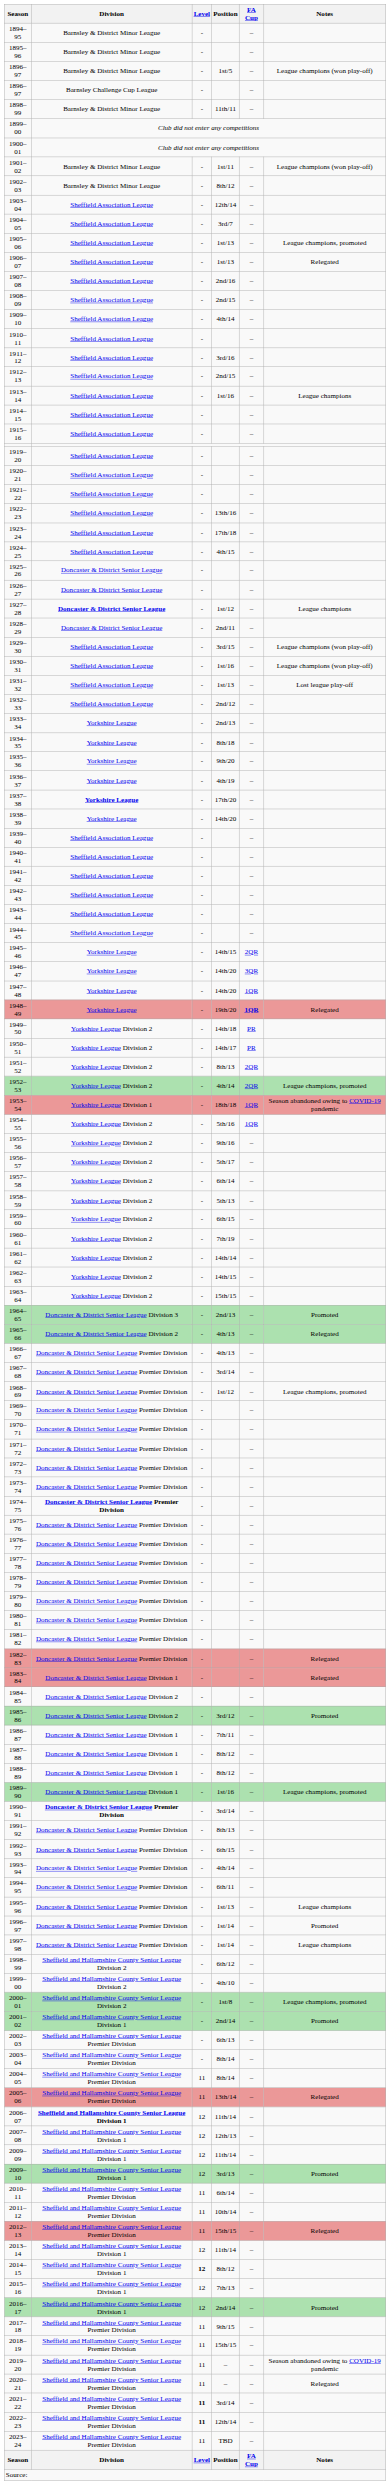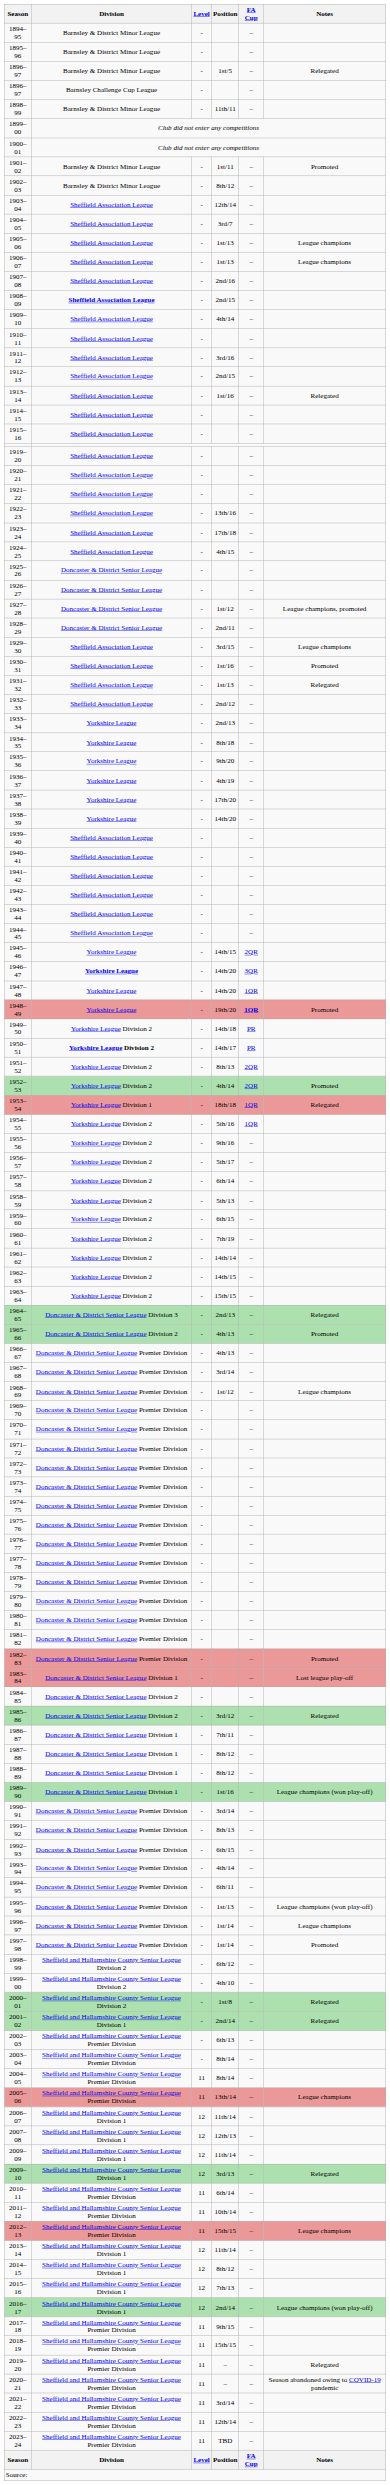(325, 71) League champions (won play-off) -> (325, 71) Relegated
(325, 166) League champions (won play-off) -> (325, 166) Promoted
(325, 243) League champions, promoted -> (325, 243) League champions
(325, 262) Relegated -> (325, 262) League champions
(112, 300) normal -> (112, 300) bold
(325, 395) League champions -> (325, 395) Relegated
(112, 608) bold -> (112, 608) normal
(325, 608) League champions -> (325, 608) League champions, promoted
(325, 647) League champions (won play-off) -> (325, 647) League champions
(325, 666) League champions (won play-off) -> (325, 666) Promoted
(325, 685) Lost league play-off -> (325, 685) Relegated
(112, 799) bold -> (112, 799) normal
(112, 971) normal -> (112, 971) bold
(325, 1009) Relegated -> (325, 1009) Promoted
(112, 1047) normal -> (112, 1047) bold
(325, 1086) League champions, promoted -> (325, 1086) Promoted
(325, 1105) Season abandoned owing to COVID-19 pandemic -> (325, 1105) Relegated
(325, 1315) Promoted -> (325, 1315) Relegated
(325, 1334) Relegated -> (325, 1334) Promoted
(325, 1391) League champions, promoted -> (325, 1391) League champions
(112, 1505) bold -> (112, 1505) normal
(325, 1658) Relegated -> (325, 1658) Promoted
(325, 1677) Relegated -> (325, 1677) Lost league play-off
(325, 1715) Promoted -> (325, 1715) Relegated
(325, 1792) League champions, promoted -> (325, 1792) League champions (won play-off)
(112, 1811) bold -> (112, 1811) normal
(325, 1906) League champions -> (325, 1906) League champions (won play-off)
(325, 1925) Promoted -> (325, 1925) League champions
(325, 1944) League champions -> (325, 1944) Promoted
(325, 2002) League champions, promoted -> (325, 2002) Relegated
(325, 2021) Promoted -> (325, 2021) Relegated
(325, 2097) Relegated -> (325, 2097) League champions
(112, 2116) bold -> (112, 2116) normal
(325, 2173) Promoted -> (325, 2173) Relegated
(325, 2231) Relegated -> (325, 2231) League champions
(202, 2269) bold -> (202, 2269) normal
(325, 2307) Promoted -> (325, 2307) League champions (won play-off)
(325, 2364) Season abandoned owing to COVID-19 pandemic -> (325, 2364) Relegated
(325, 2383) Relegated -> (325, 2383) Season abandoned owing to COVID-19 pandemic
(202, 2402) bold -> (202, 2402) normal
(202, 2421) bold -> (202, 2421) normal
